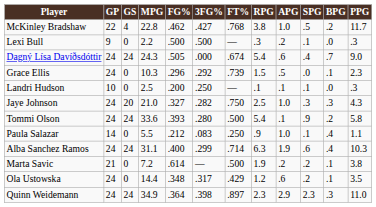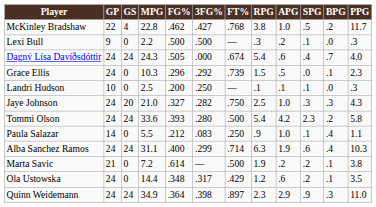(356, 57) 9.0 -> (356, 57) 4.0
(282, 118) .1 -> (284, 118) 4.2
(306, 118) .9 -> (309, 118) 2.3
(309, 194) 2.3 -> (306, 194) .9
